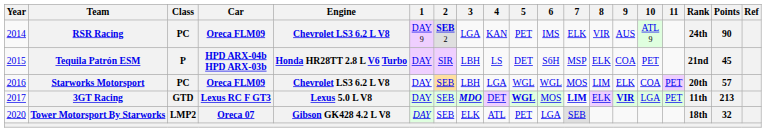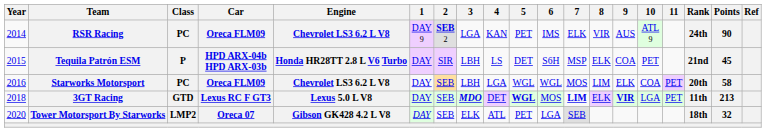(727, 82) 57 -> (727, 82) 58
(16, 98) 2017 -> (16, 98) 2018
